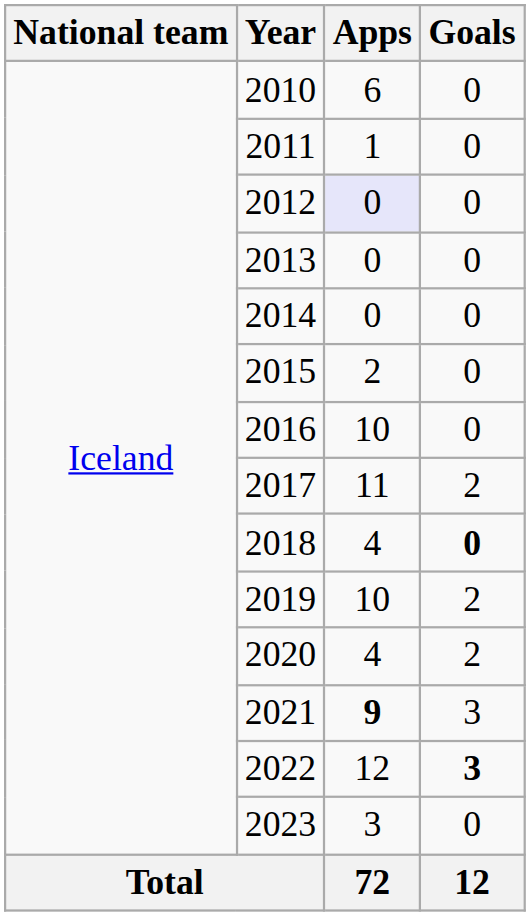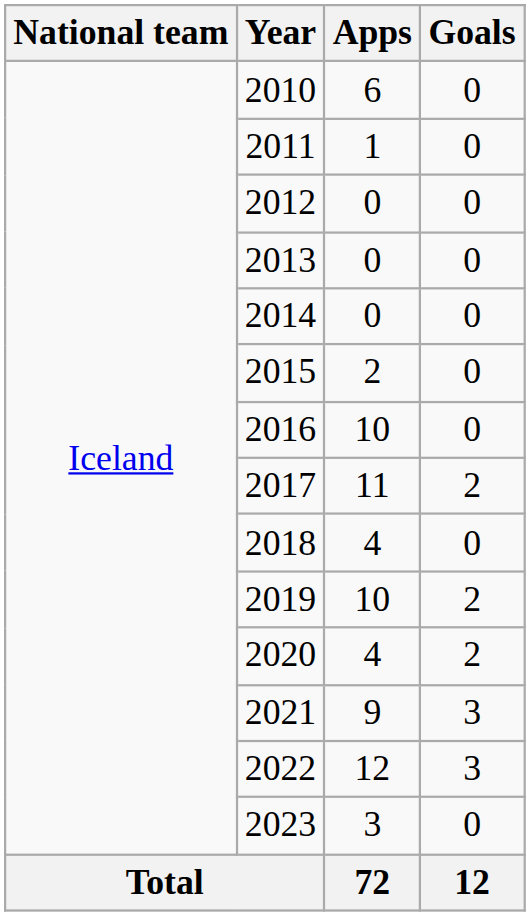(372, 202) lavender background -> (372, 202) no background
(472, 542) bold -> (472, 542) normal
(372, 711) bold -> (372, 711) normal
(472, 768) bold -> (472, 768) normal
